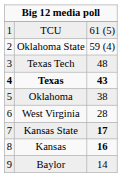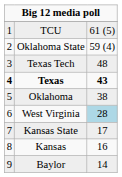(102, 113) no background -> (102, 113) lightblue background
(102, 130) bold -> (102, 130) normal
(102, 147) bold -> (102, 147) normal
